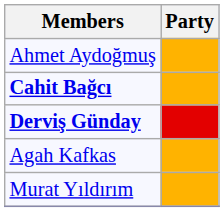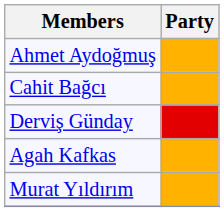(60, 88) bold -> (58, 88) normal
(75, 122) bold -> (71, 122) normal
